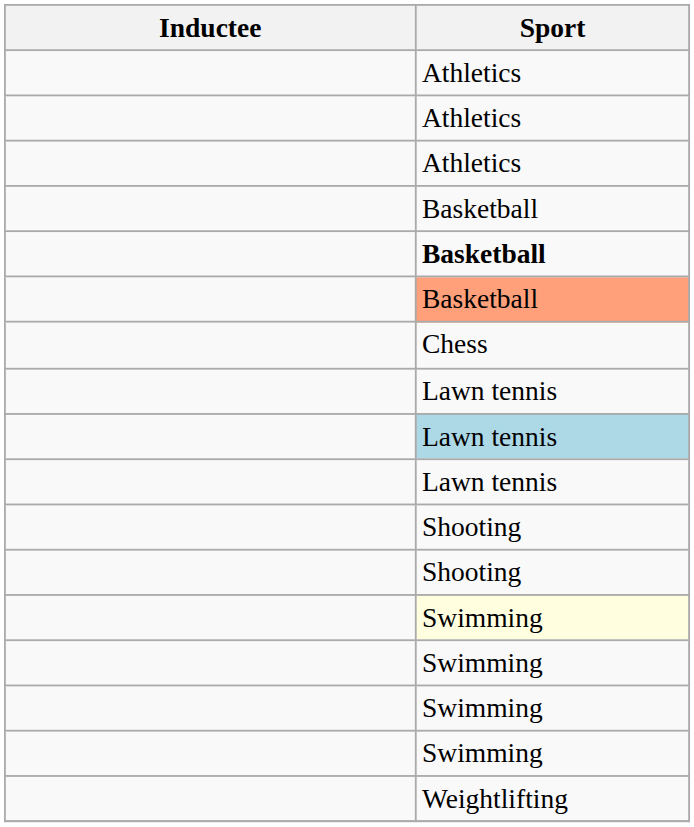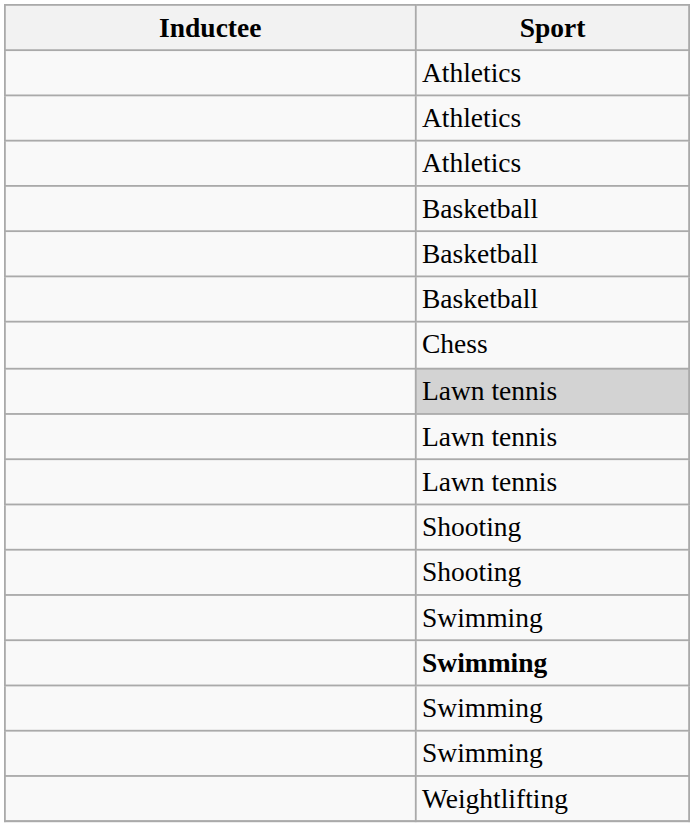(484, 254) bold -> (480, 254) normal
(480, 299) lightsalmon background -> (480, 299) no background
(490, 390) no background -> (490, 390) lightgrey background
(490, 435) lightblue background -> (490, 435) no background
(482, 617) lightyellow background -> (482, 617) no background
(482, 662) normal -> (485, 662) bold
